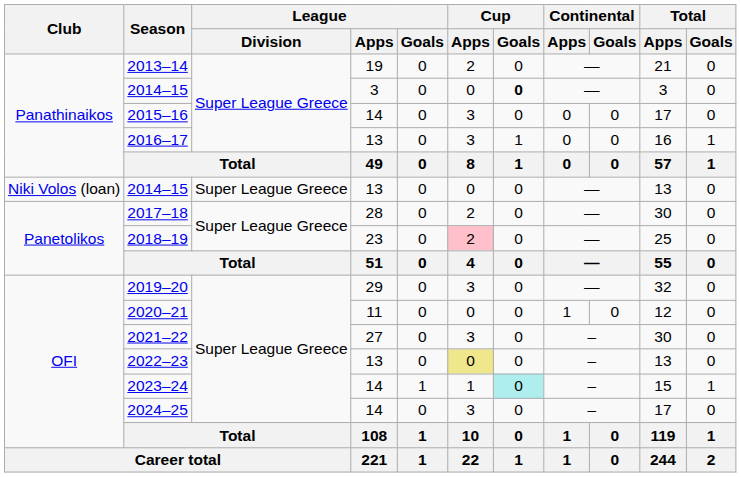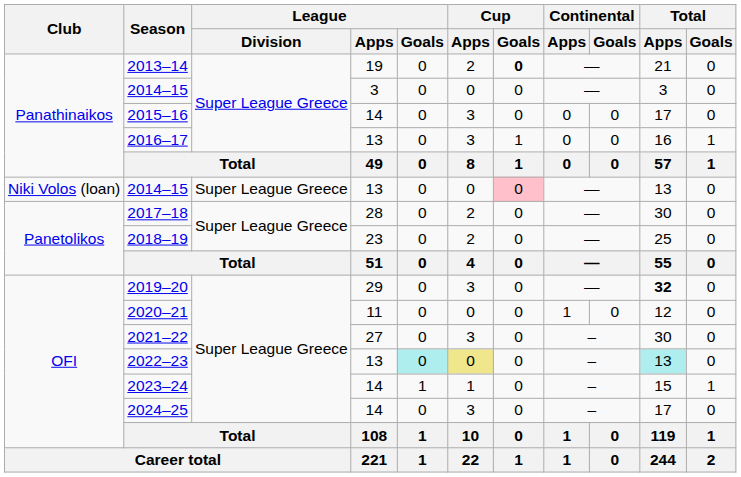(519, 66) normal -> (519, 66) bold
(519, 90) bold -> (519, 90) normal
(519, 189) no background -> (519, 189) pink background
(470, 238) pink background -> (470, 238) no background
(663, 287) normal -> (663, 287) bold
(422, 361) no background -> (422, 361) paleturquoise background
(663, 361) no background -> (663, 361) paleturquoise background
(519, 386) paleturquoise background -> (519, 386) no background
